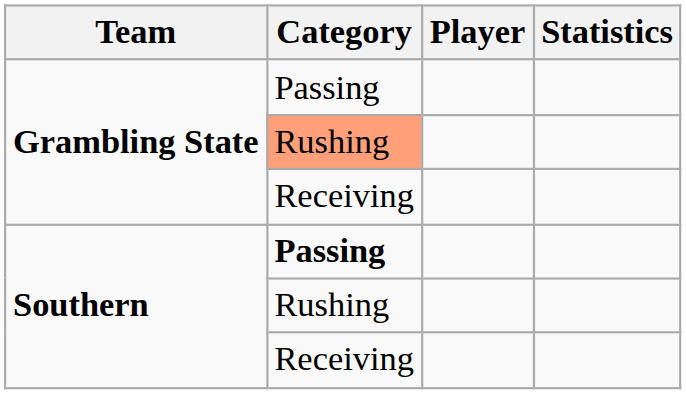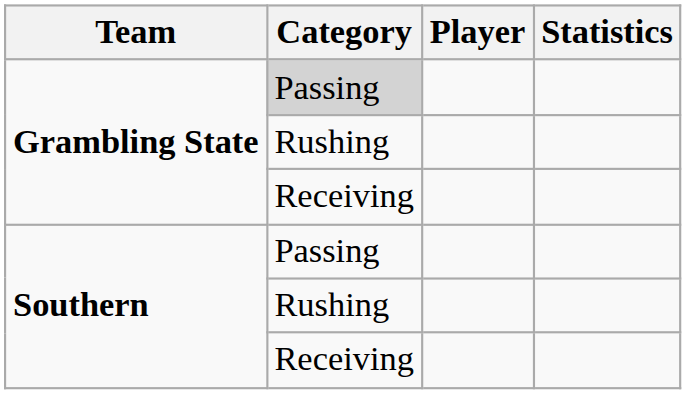(327, 86) no background -> (327, 86) lightgrey background
(332, 141) lightsalmon background -> (332, 141) no background
(330, 250) bold -> (327, 250) normal
